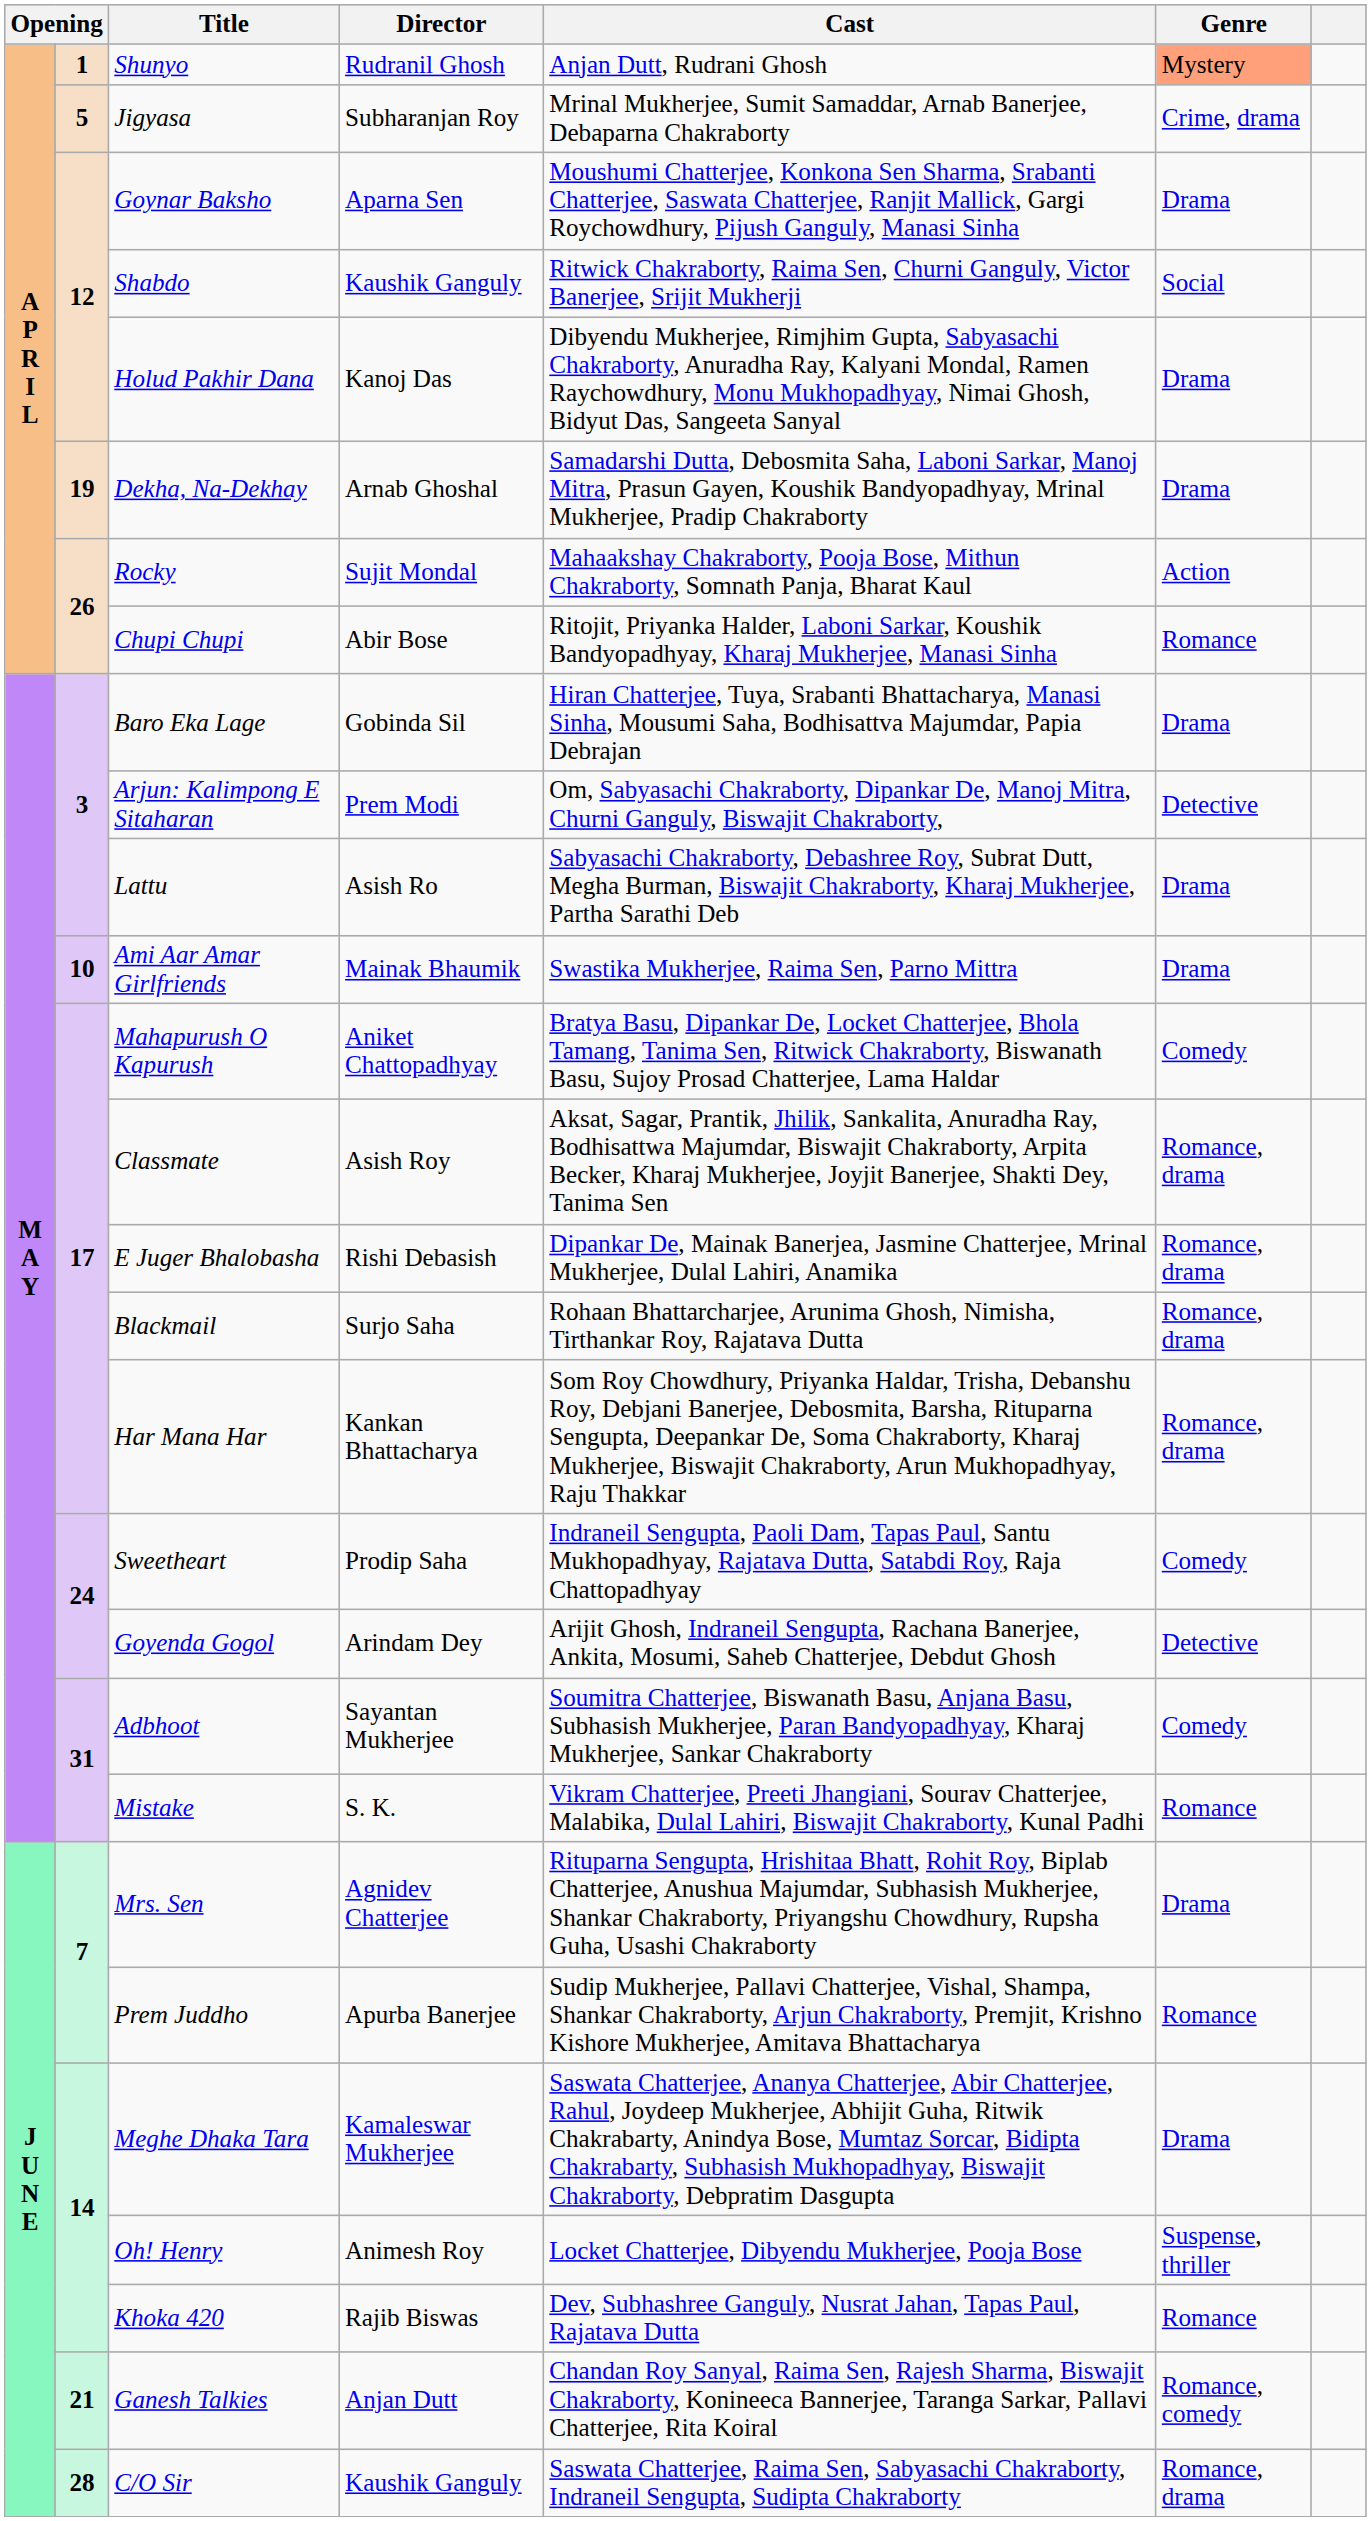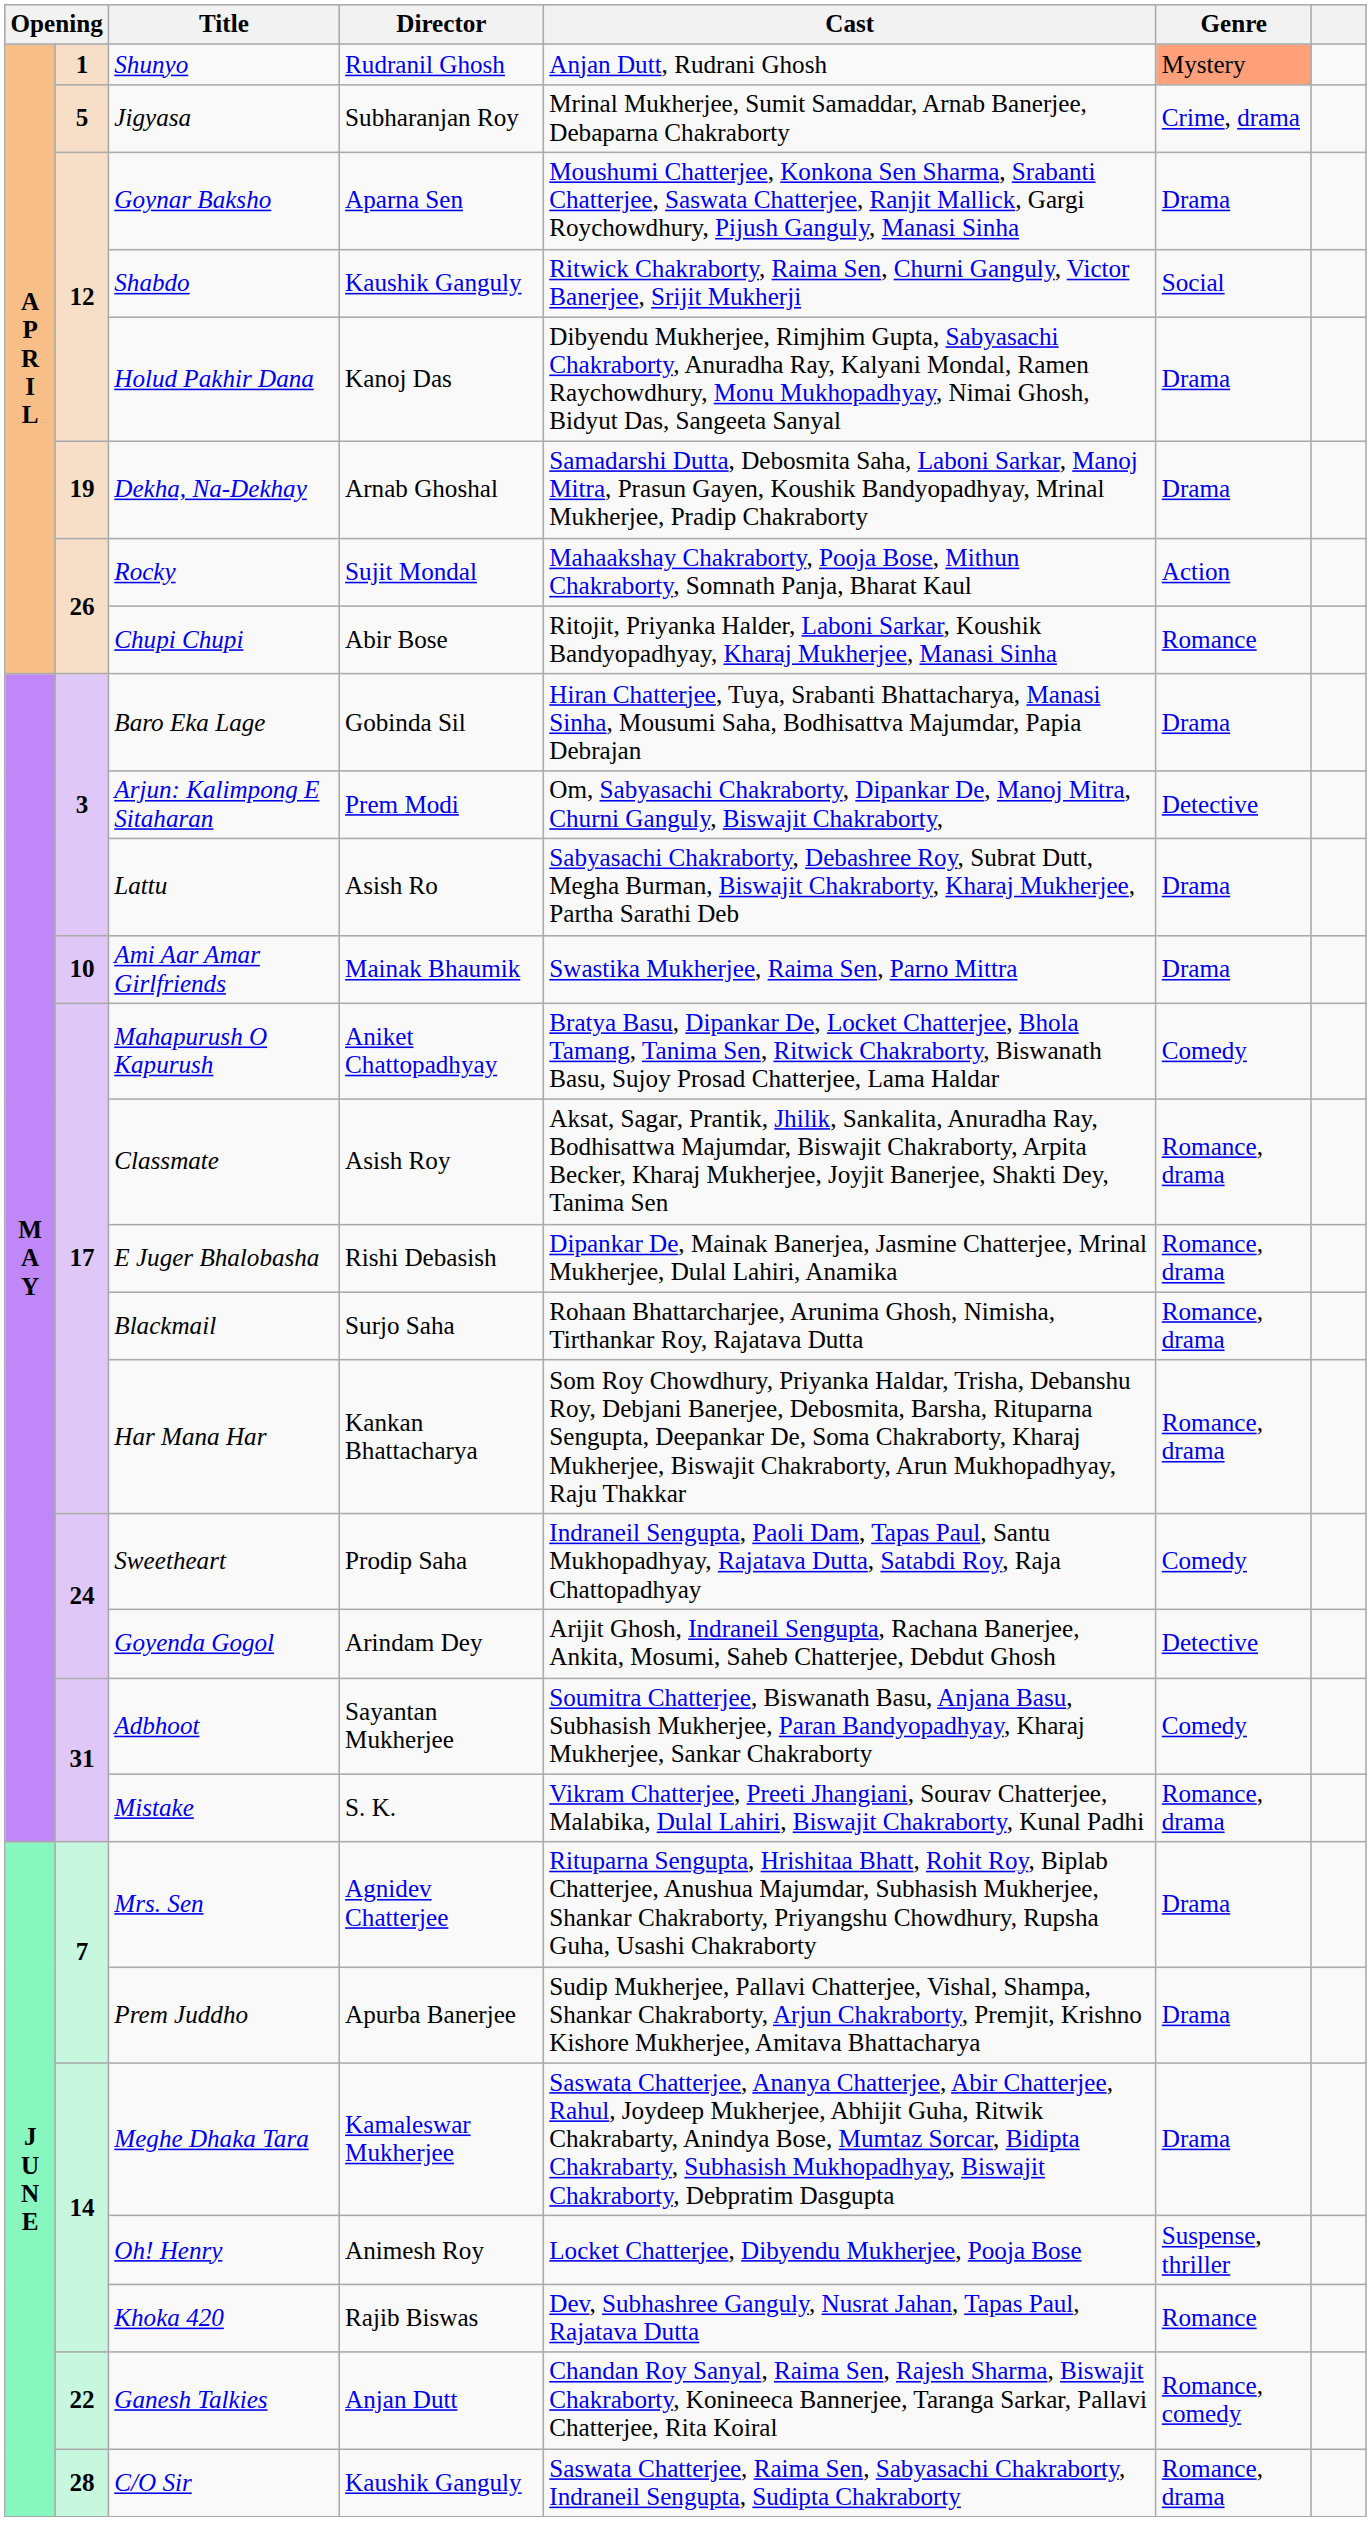(1209, 1807) Romance -> (1212, 1807) Romance, drama
(1209, 2014) Romance -> (1196, 2014) Drama
(82, 2400) 21 -> (82, 2400) 22
